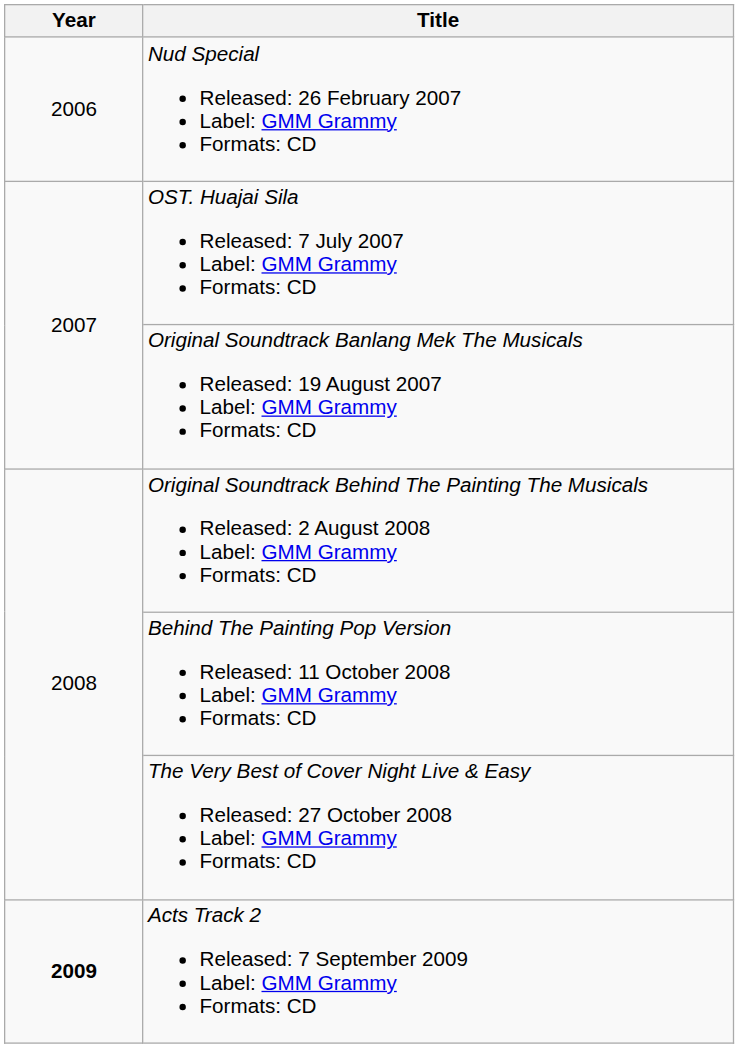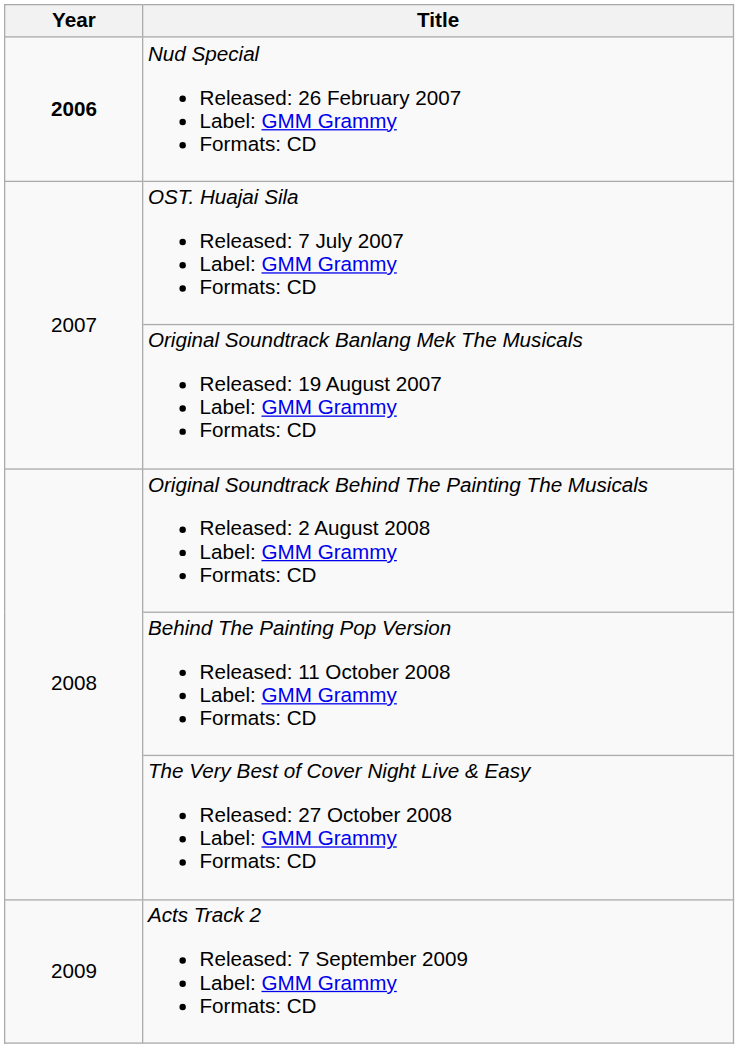(74, 109) normal -> (74, 109) bold
(74, 971) bold -> (74, 971) normal
